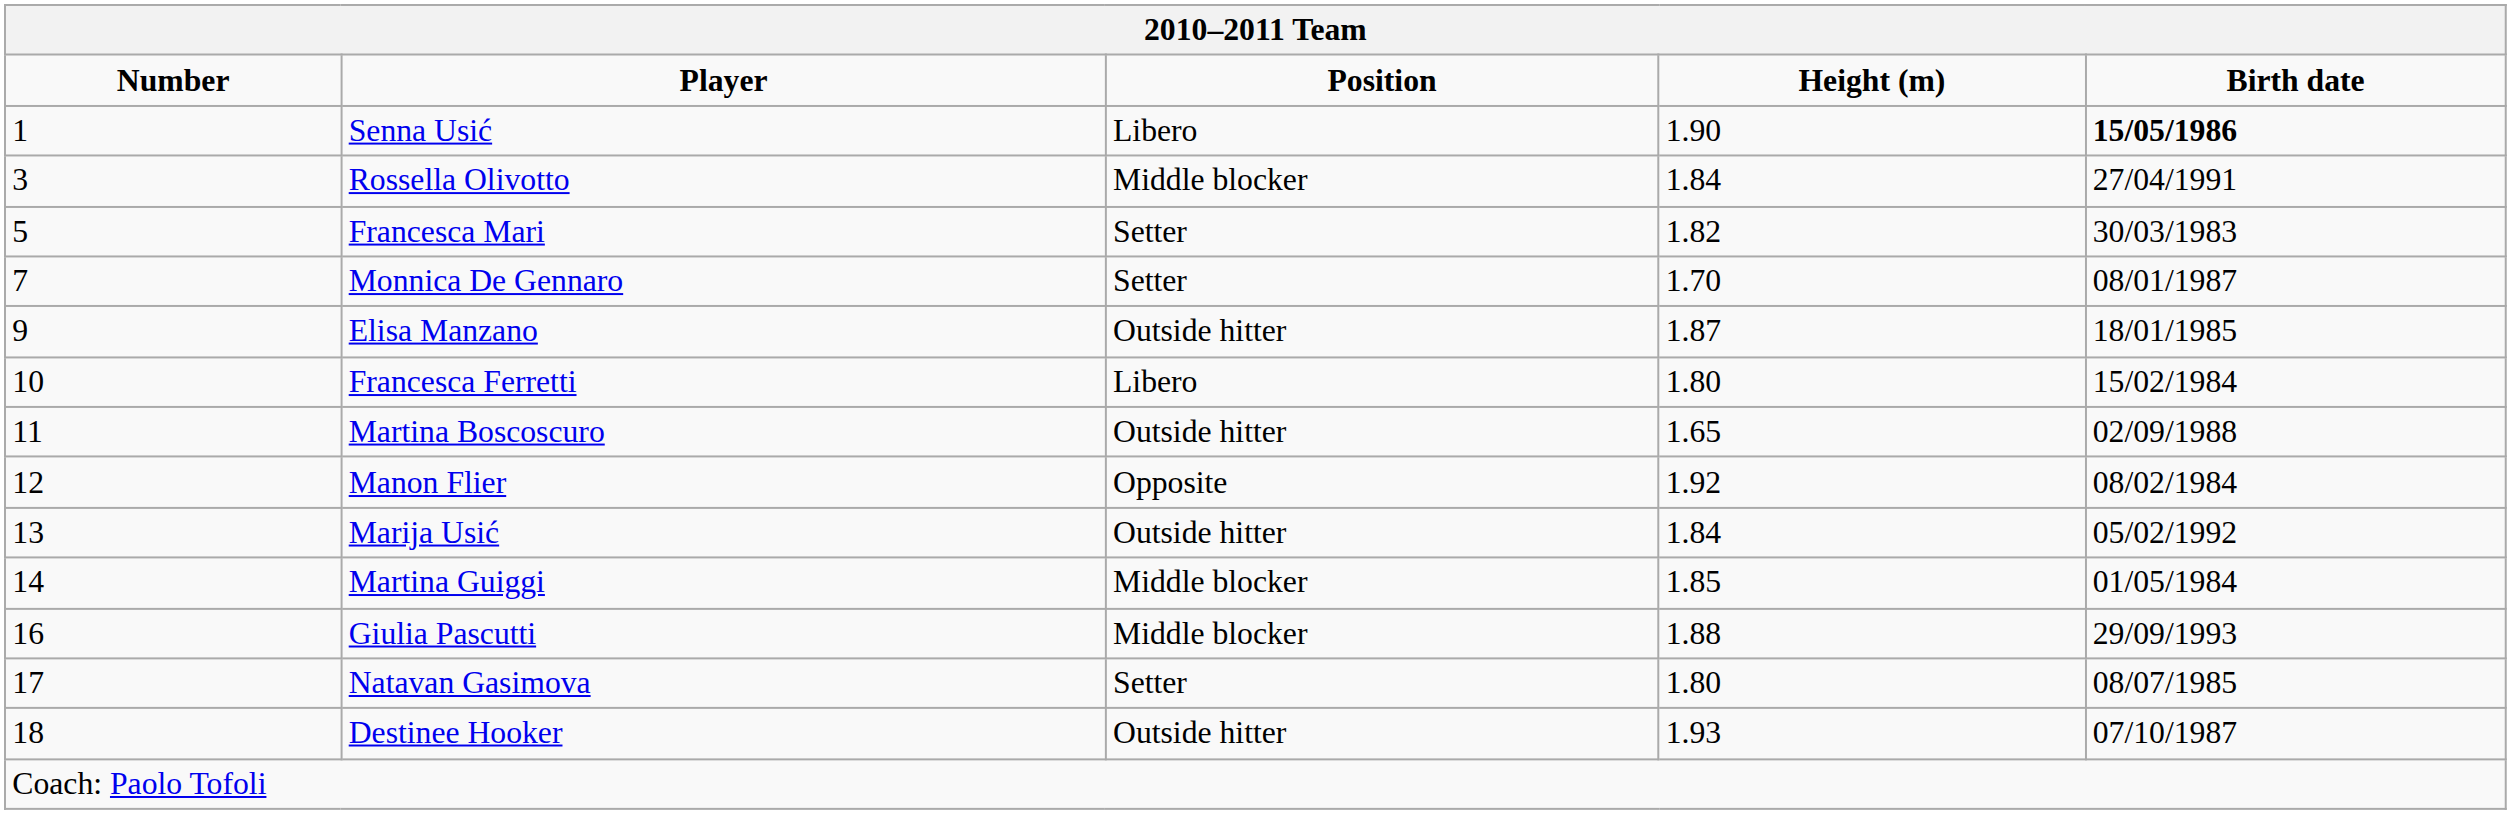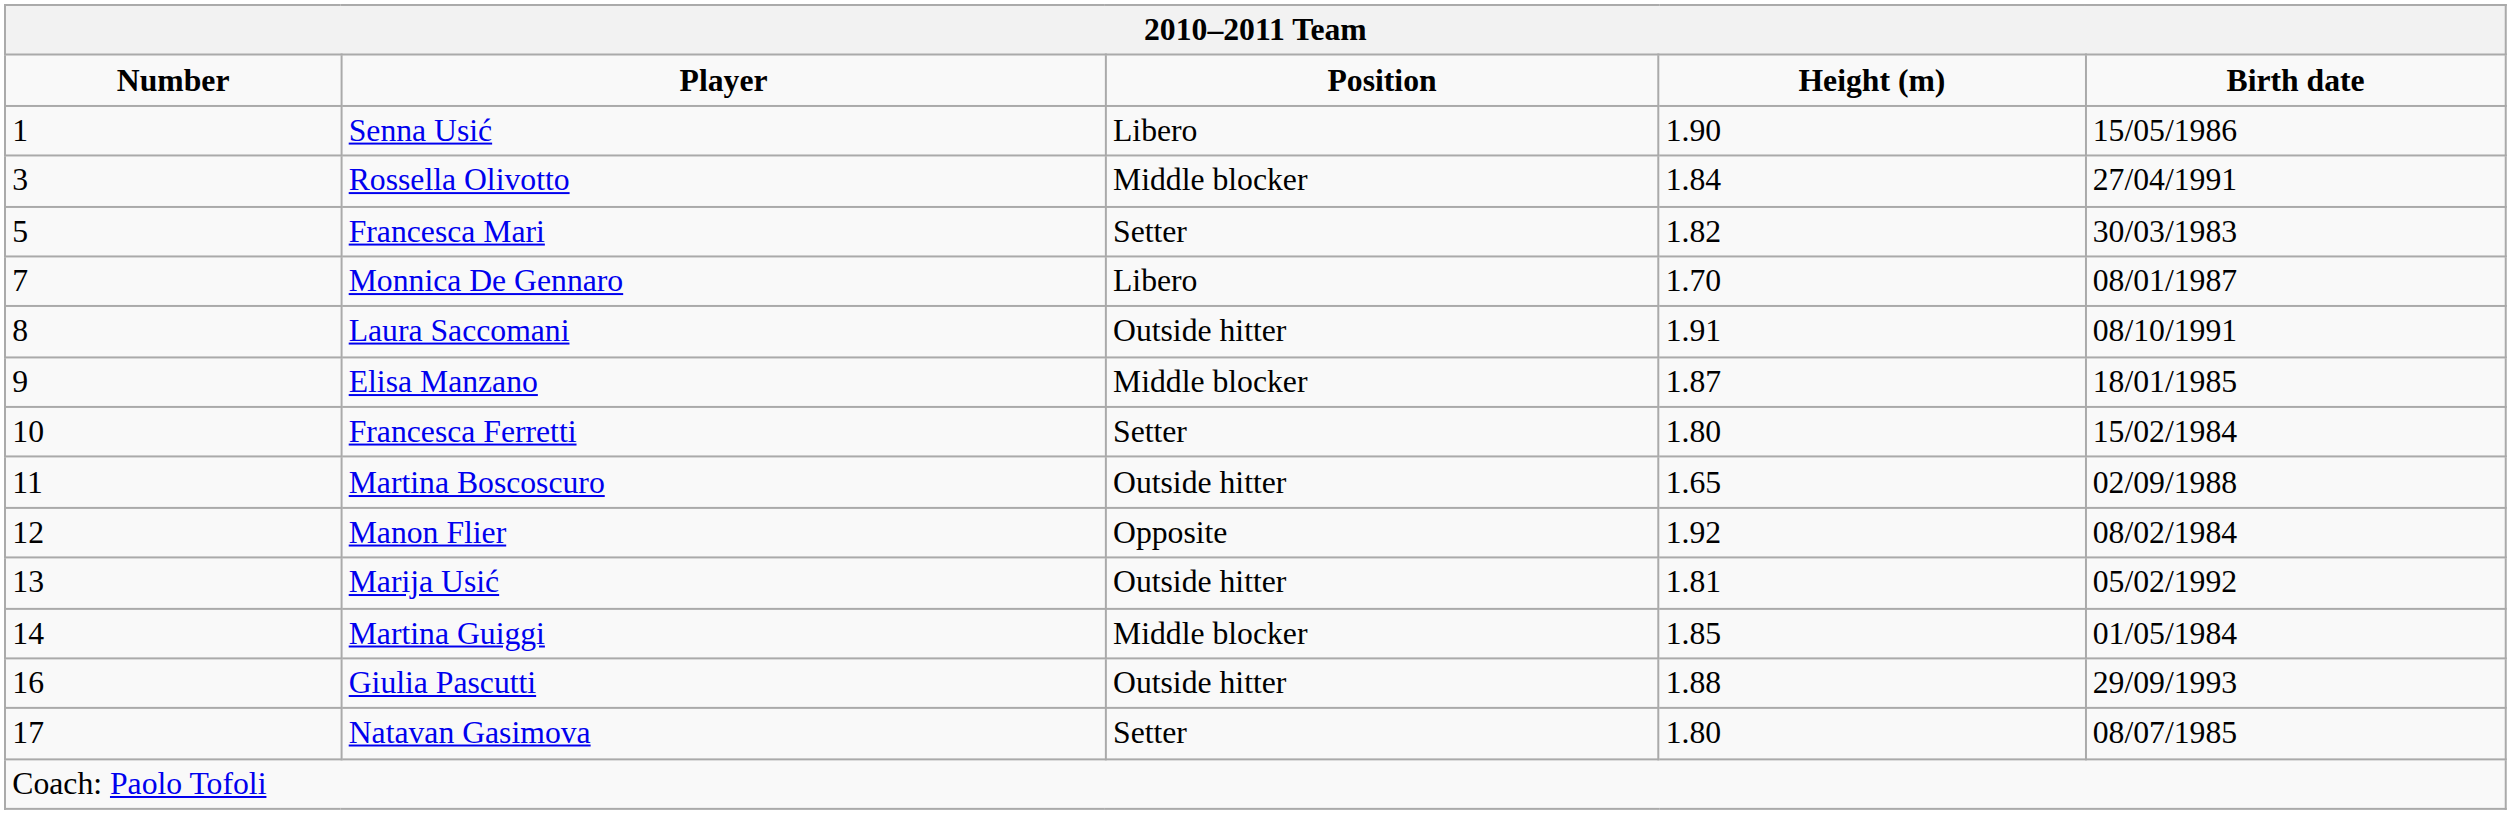(2165, 130) bold -> (2165, 130) normal
(1150, 280) Setter -> (1155, 280) Libero
+ row: (459, 331)
(1200, 331) Outside hitter -> (1210, 381) Middle blocker
(1155, 381) Libero -> (1150, 431) Setter
(1693, 532) 1.84 -> (1693, 582) 1.81
(1210, 632) Middle blocker -> (1200, 682) Outside hitter
- row: (456, 733)
